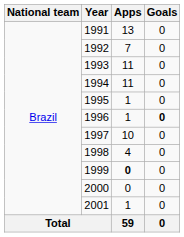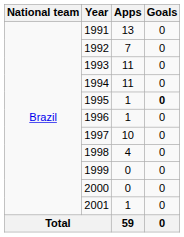(162, 100) normal -> (162, 100) bold
(162, 118) bold -> (162, 118) normal
(128, 170) bold -> (128, 170) normal
